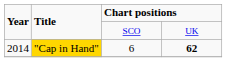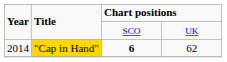(132, 48) normal -> (132, 48) bold
(192, 48) bold -> (192, 48) normal
